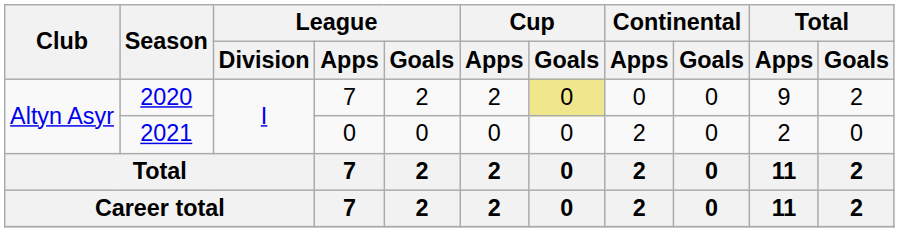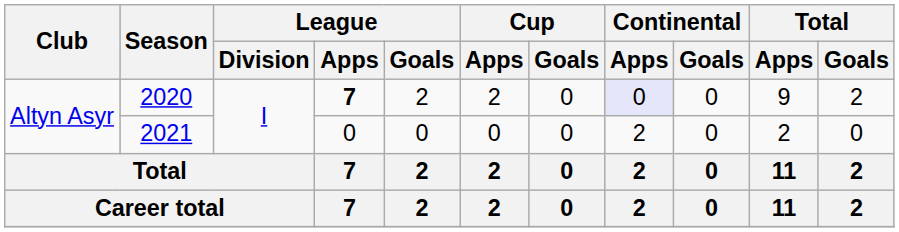(349, 97) normal -> (349, 97) bold
(567, 97) khaki background -> (567, 97) no background
(639, 97) no background -> (639, 97) lavender background
